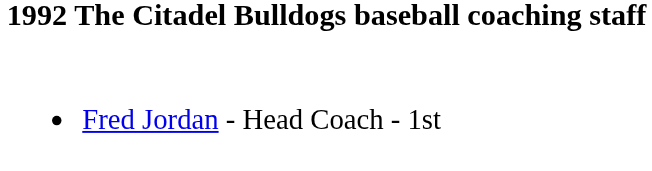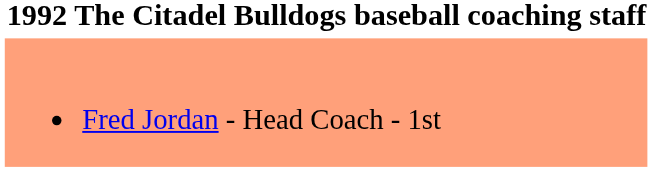(326, 120) no background -> (326, 120) lightsalmon background
